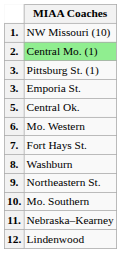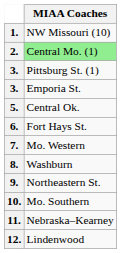(56, 126) Mo. Western -> (57, 126) Fort Hays St.
(57, 145) Fort Hays St. -> (56, 145) Mo. Western
